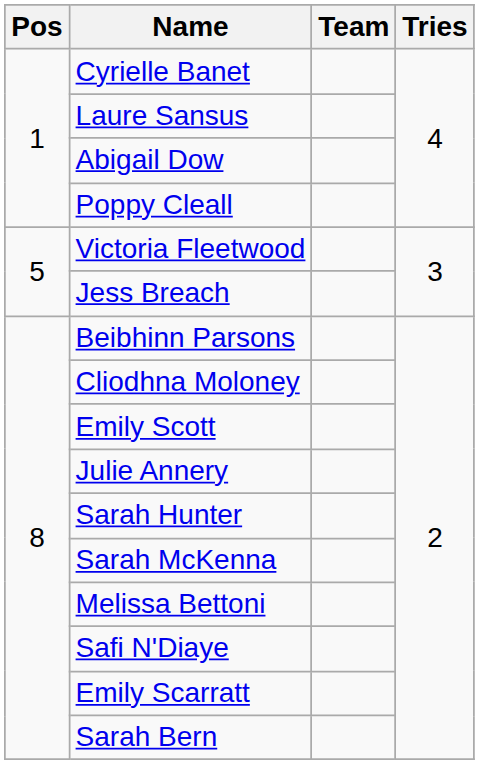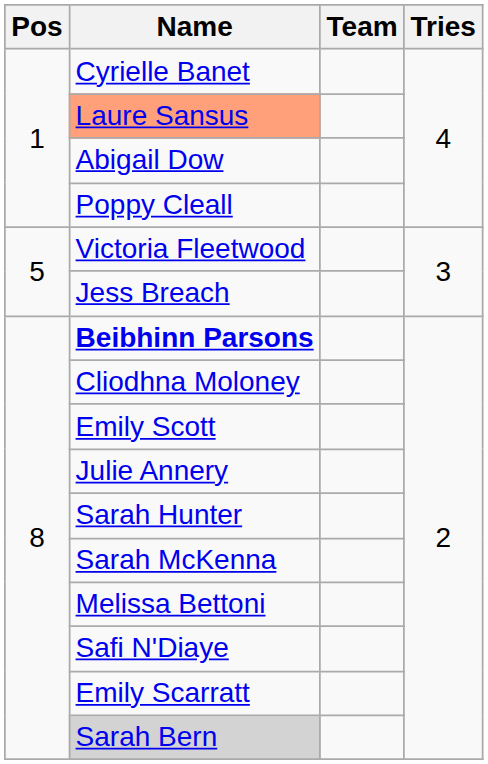(162, 115) no background -> (162, 115) lightsalmon background
(185, 337) normal -> (195, 337) bold
(146, 737) no background -> (146, 737) lightgrey background
